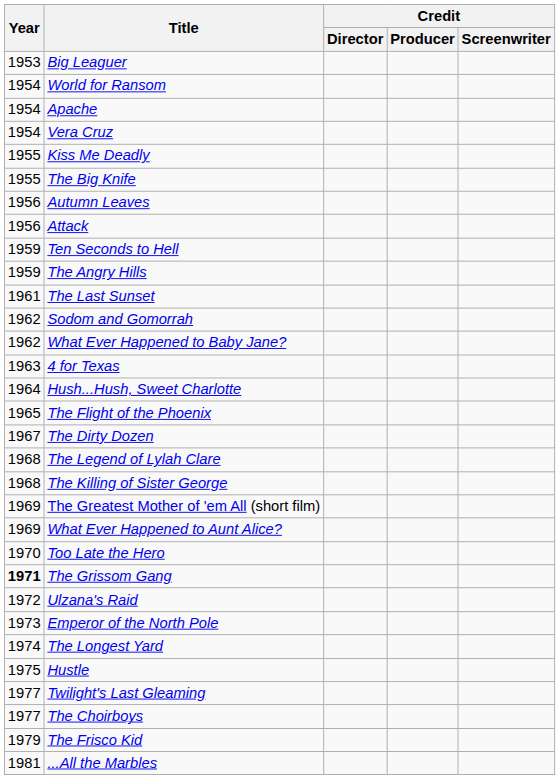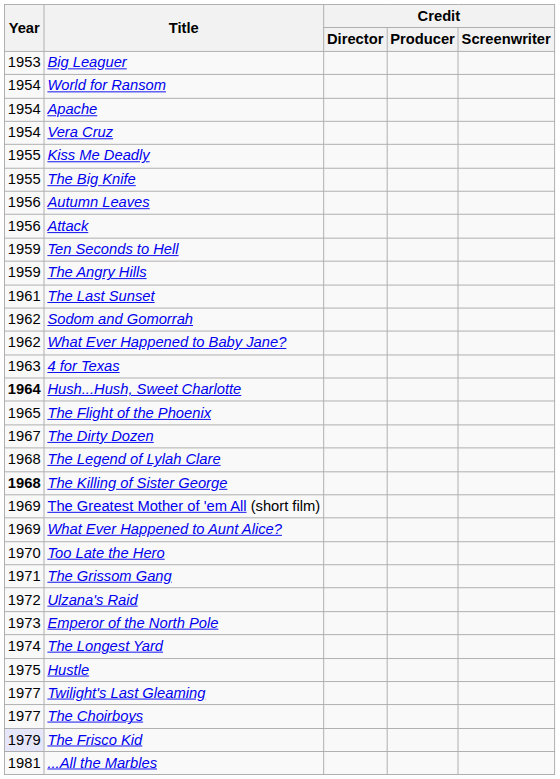(24, 389) normal -> (24, 389) bold
(24, 483) normal -> (24, 483) bold
(24, 576) bold -> (24, 576) normal
(24, 739) no background -> (24, 739) lavender background
